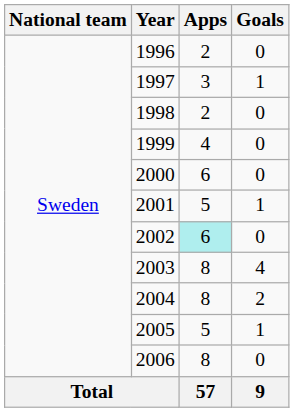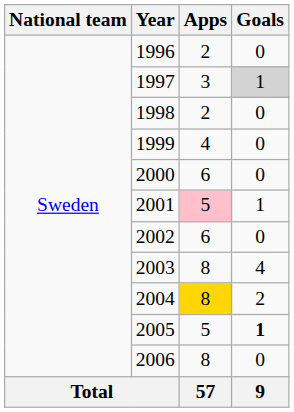(260, 81) no background -> (260, 81) lightgrey background
(205, 205) no background -> (205, 205) pink background
(205, 236) paleturquoise background -> (205, 236) no background
(205, 298) no background -> (205, 298) gold background
(260, 329) normal -> (260, 329) bold
